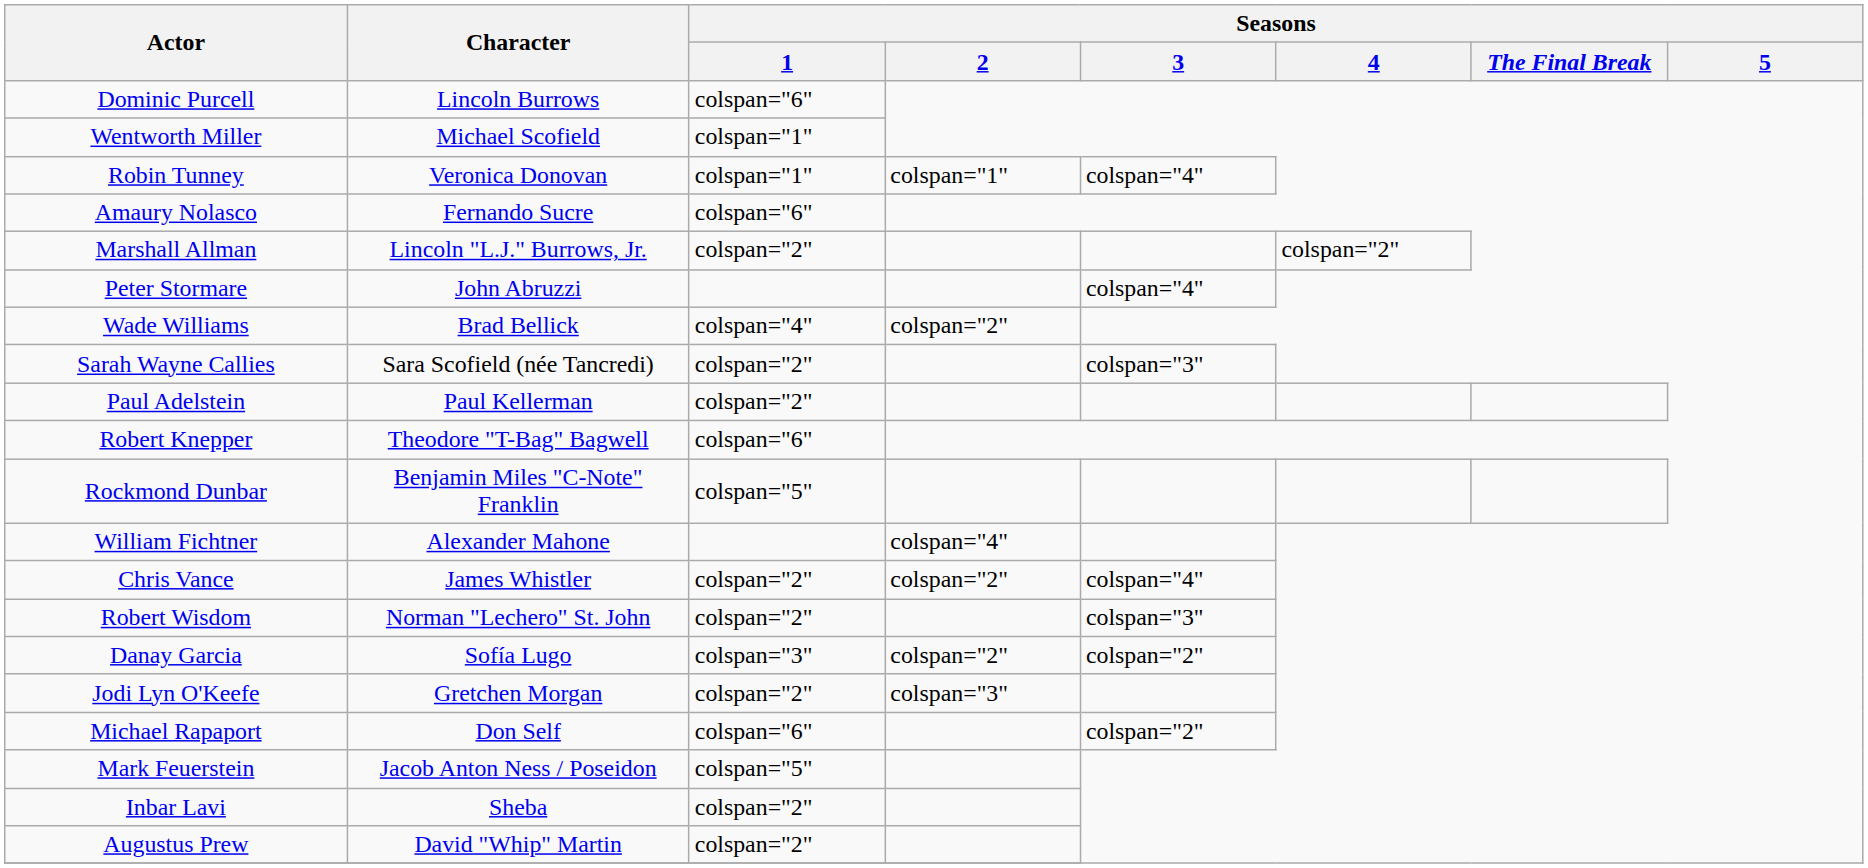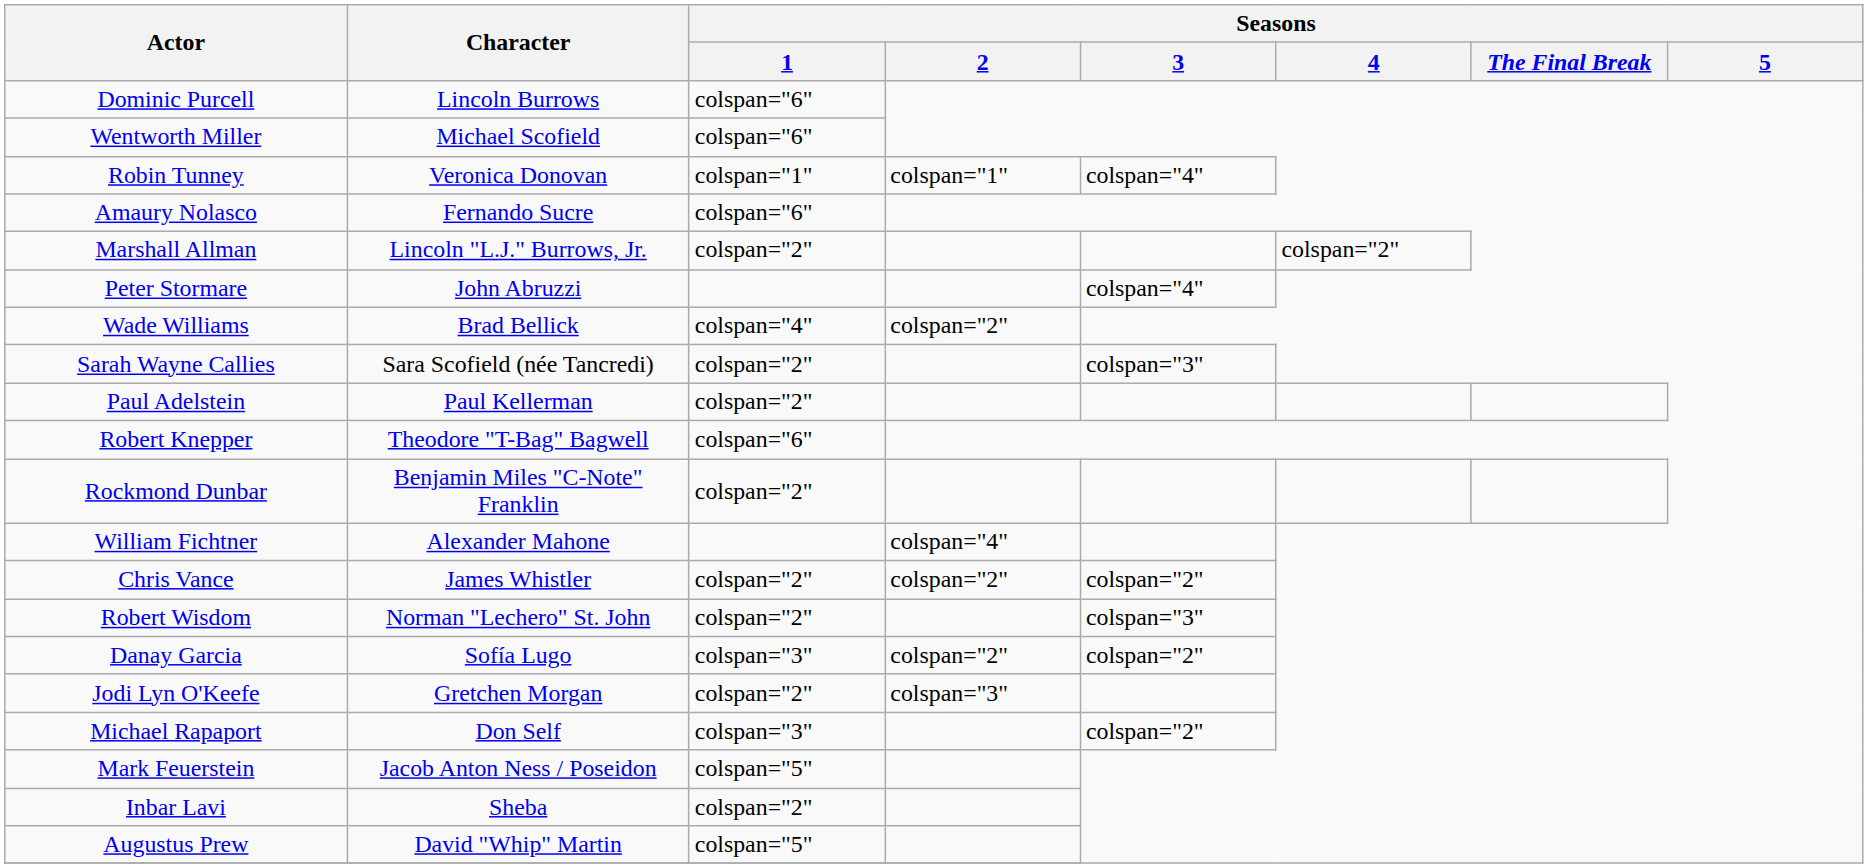(754, 136) colspan="1" -> (754, 136) colspan="6"
(754, 490) colspan="5" -> (754, 490) colspan="2"
(1145, 579) colspan="4" -> (1145, 579) colspan="2"
(754, 730) colspan="6" -> (754, 730) colspan="3"
(754, 844) colspan="2" -> (754, 844) colspan="5"
